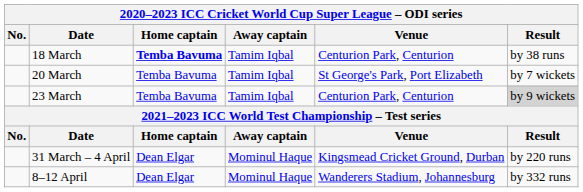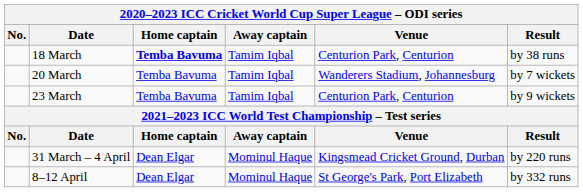(400, 75) St George's Park, Port Elizabeth -> (407, 75) Wanderers Stadium, Johannesburg
(543, 95) lightgrey background -> (543, 95) no background
(407, 177) Wanderers Stadium, Johannesburg -> (400, 177) St George's Park, Port Elizabeth
